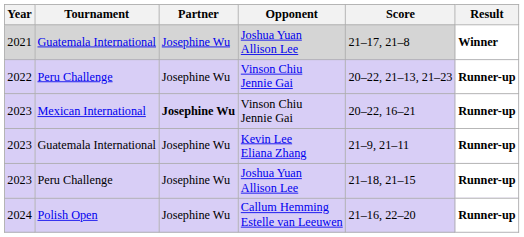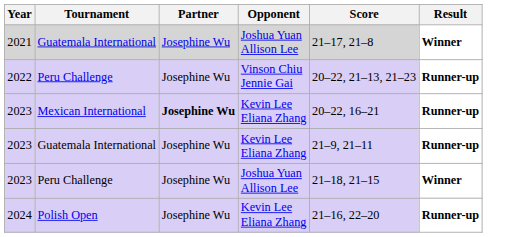(272, 111) Vinson Chiu Jennie Gai -> (274, 111) Kevin Lee Eliana Zhang
(487, 180) Runner-up -> (442, 180) Winner
(292, 215) Callum Hemming Estelle van Leeuwen -> (274, 215) Kevin Lee Eliana Zhang
